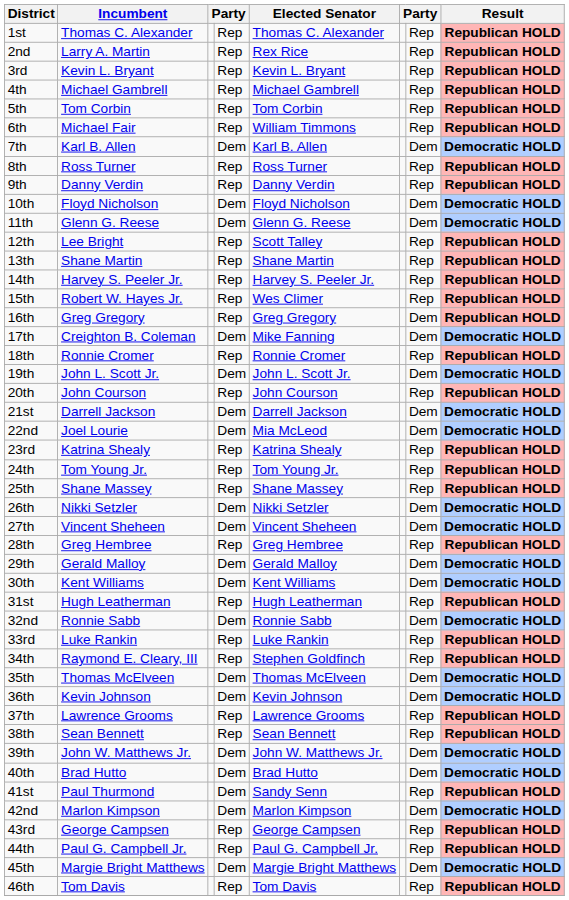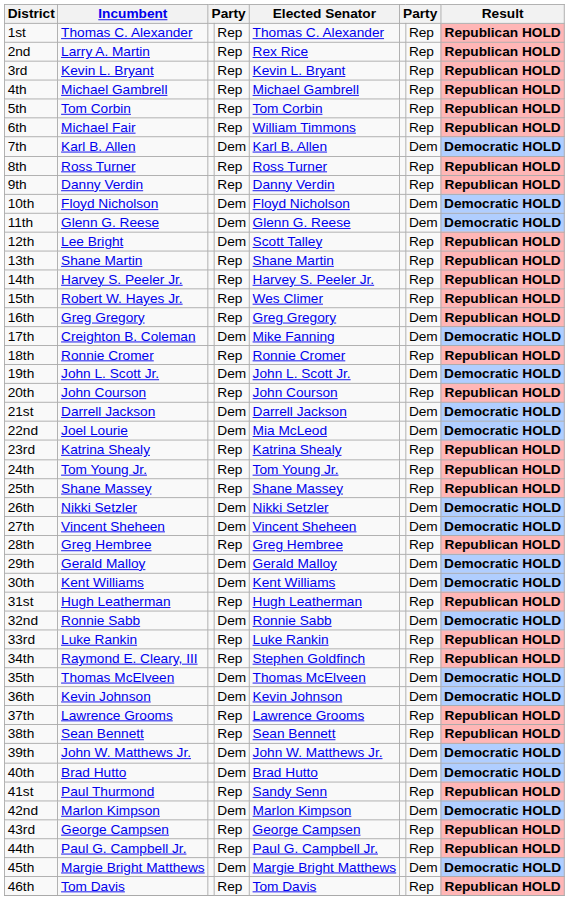(230, 241) Rep -> (232, 241) Dem
(232, 791) Dem -> (230, 791) Rep
